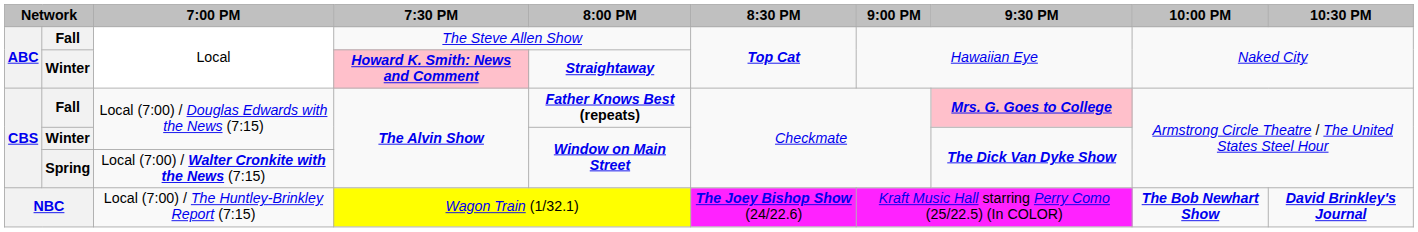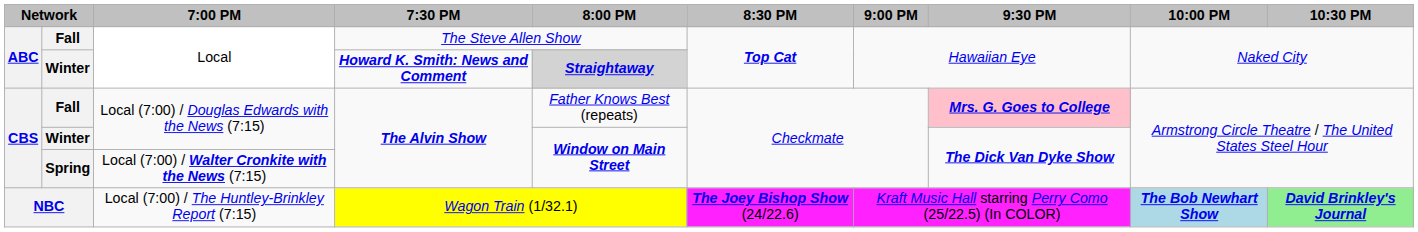(431, 68) pink background -> (433, 68) no background
(610, 68) no background -> (609, 68) lightgrey background
(610, 107) bold -> (609, 107) normal
(1200, 207) no background -> (1199, 207) lightblue background
(1341, 207) no background -> (1340, 207) lightgreen background
